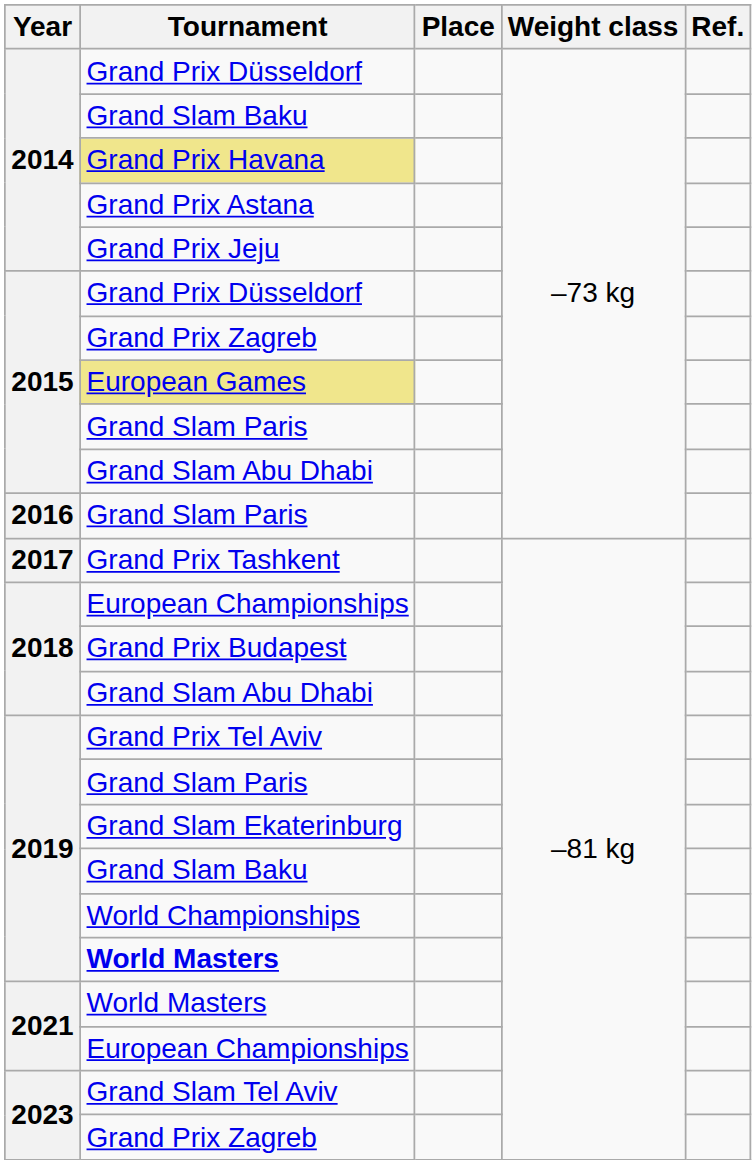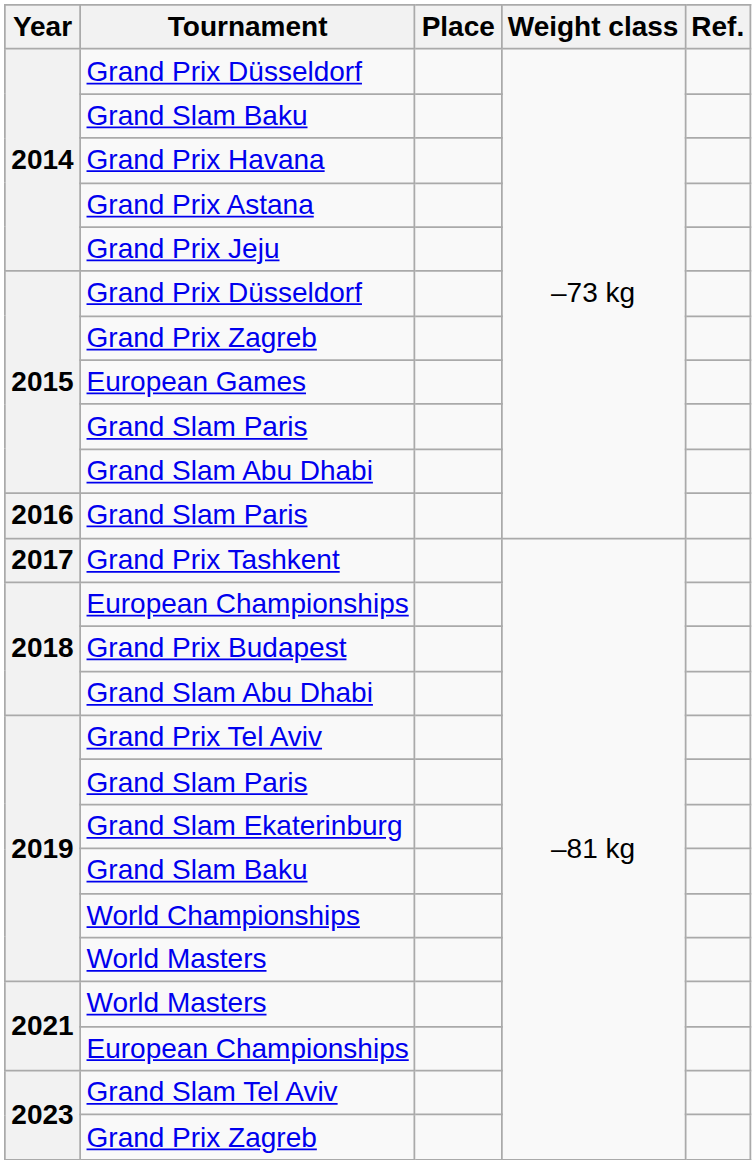(206, 159) khaki background -> (206, 159) no background
(196, 381) khaki background -> (196, 381) no background
(183, 959) bold -> (177, 959) normal
